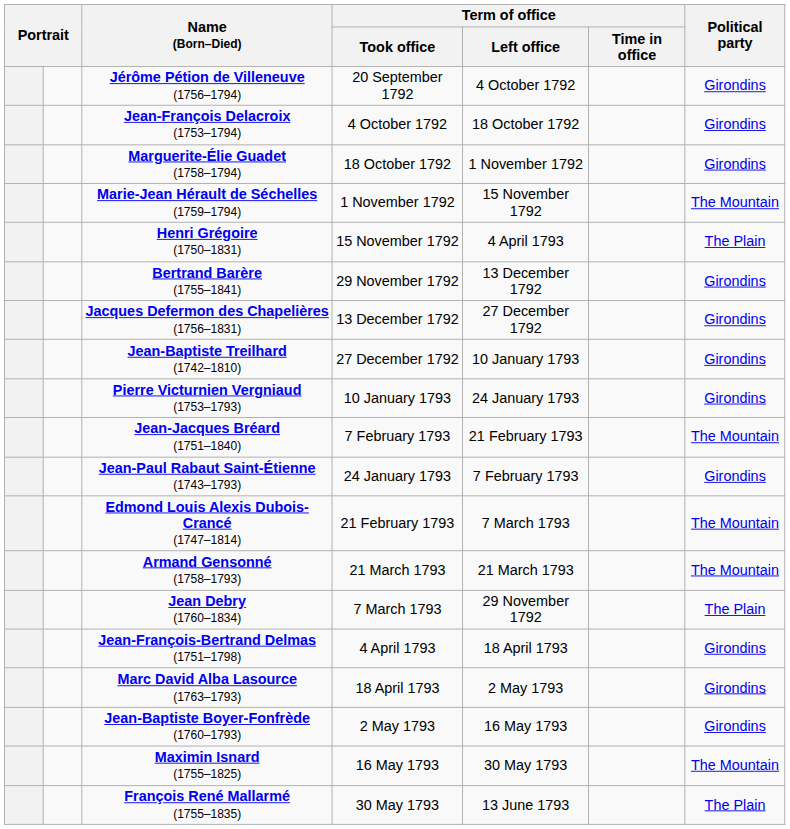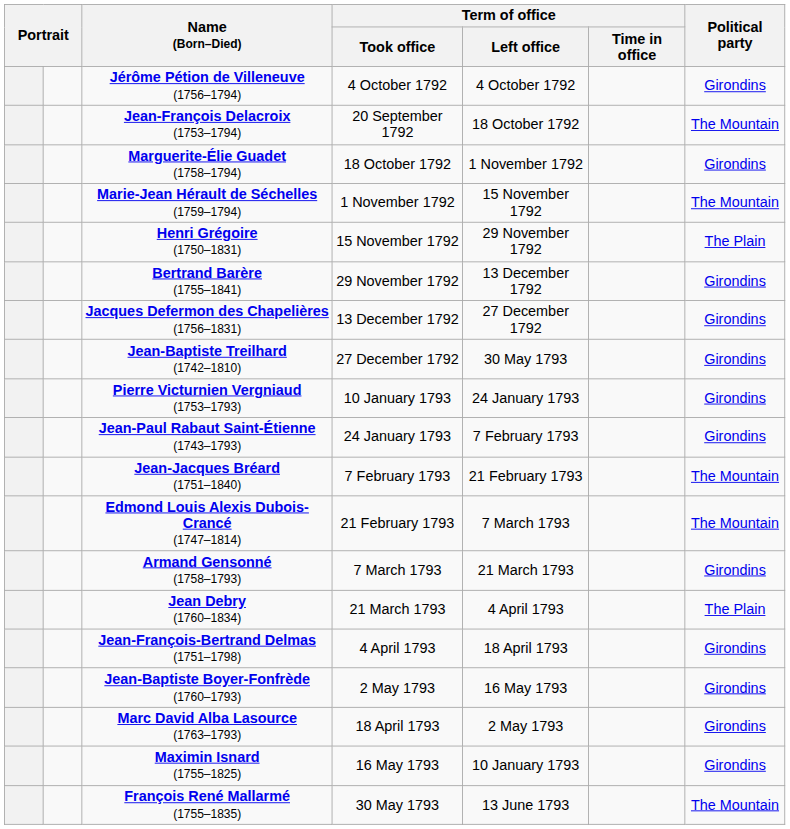(397, 85) 20 September 1792 -> (397, 85) 4 October 1792
(397, 124) 4 October 1792 -> (397, 124) 20 September 1792
(735, 124) Girondins -> (735, 124) The Mountain
(526, 242) 4 April 1793 -> (526, 242) 29 November 1792
(526, 359) 10 January 1793 -> (526, 359) 30 May 1793
rows swapped: (207, 476) <-> (207, 437)
(397, 570) 21 March 1793 -> (397, 570) 7 March 1793
(735, 570) The Mountain -> (735, 570) Girondins
(397, 609) 7 March 1793 -> (397, 609) 21 March 1793
(526, 609) 29 November 1792 -> (526, 609) 4 April 1793
rows swapped: (207, 687) <-> (207, 726)
(526, 765) 30 May 1793 -> (526, 765) 10 January 1793
(735, 765) The Mountain -> (735, 765) Girondins
(735, 804) The Plain -> (735, 804) The Mountain
